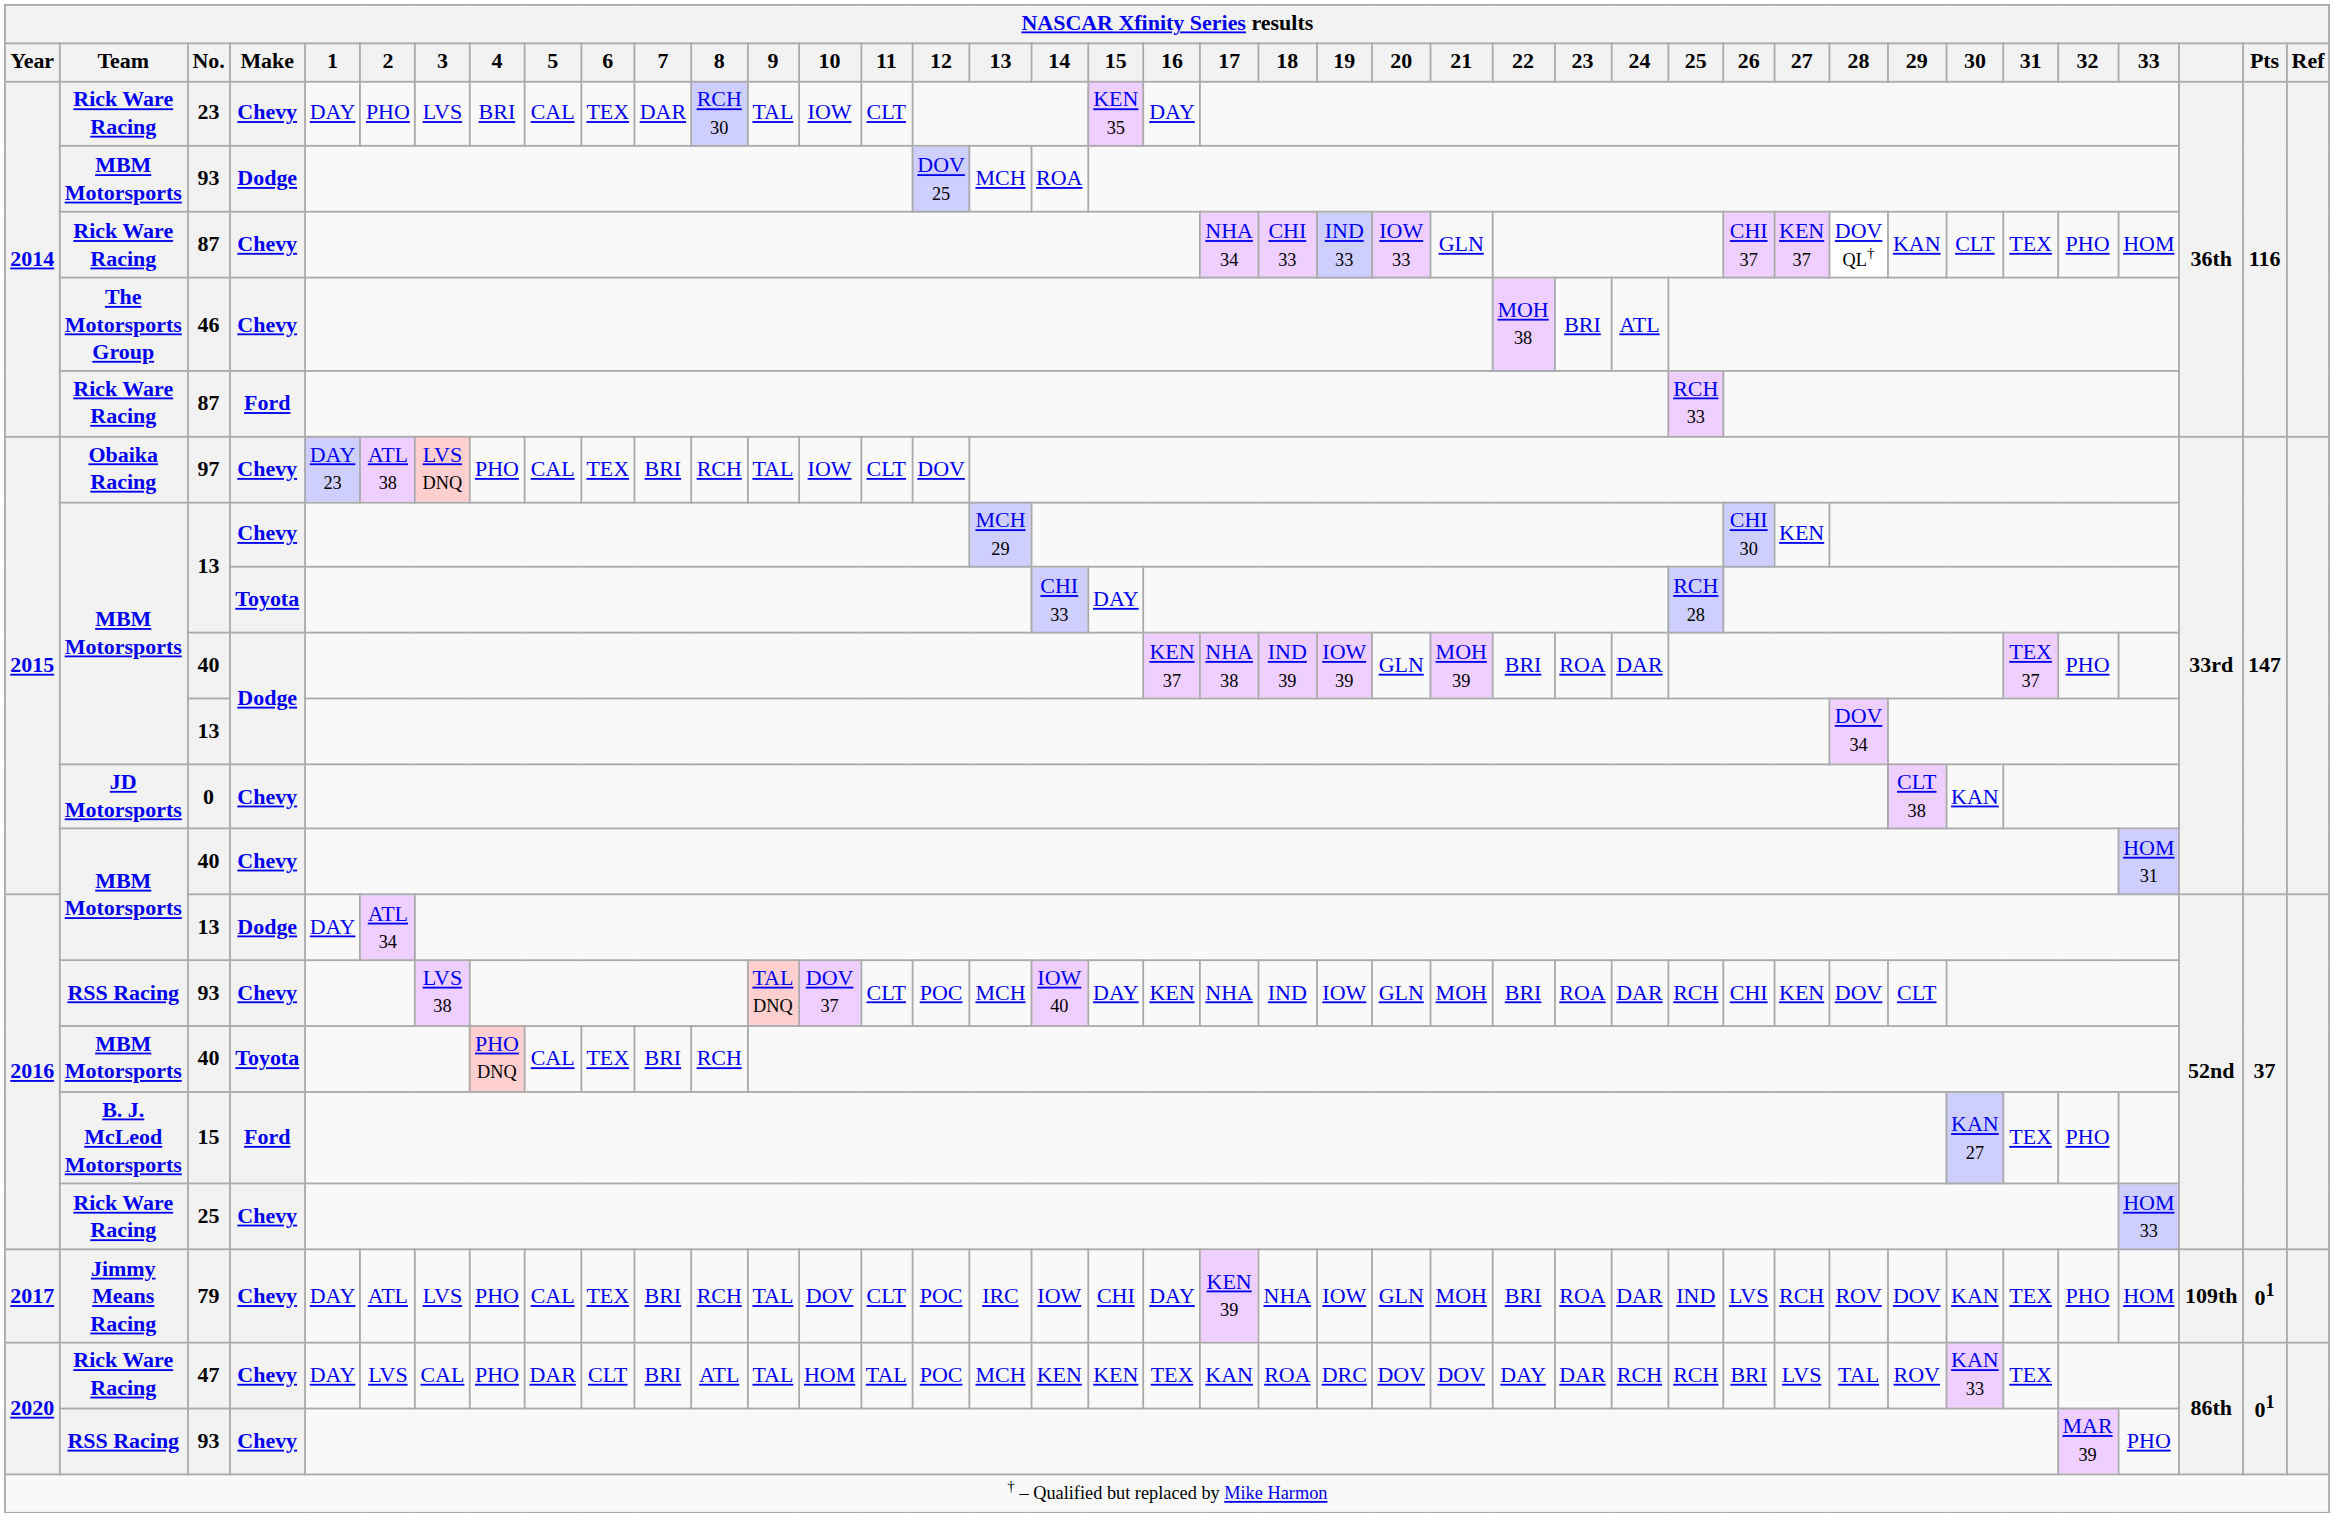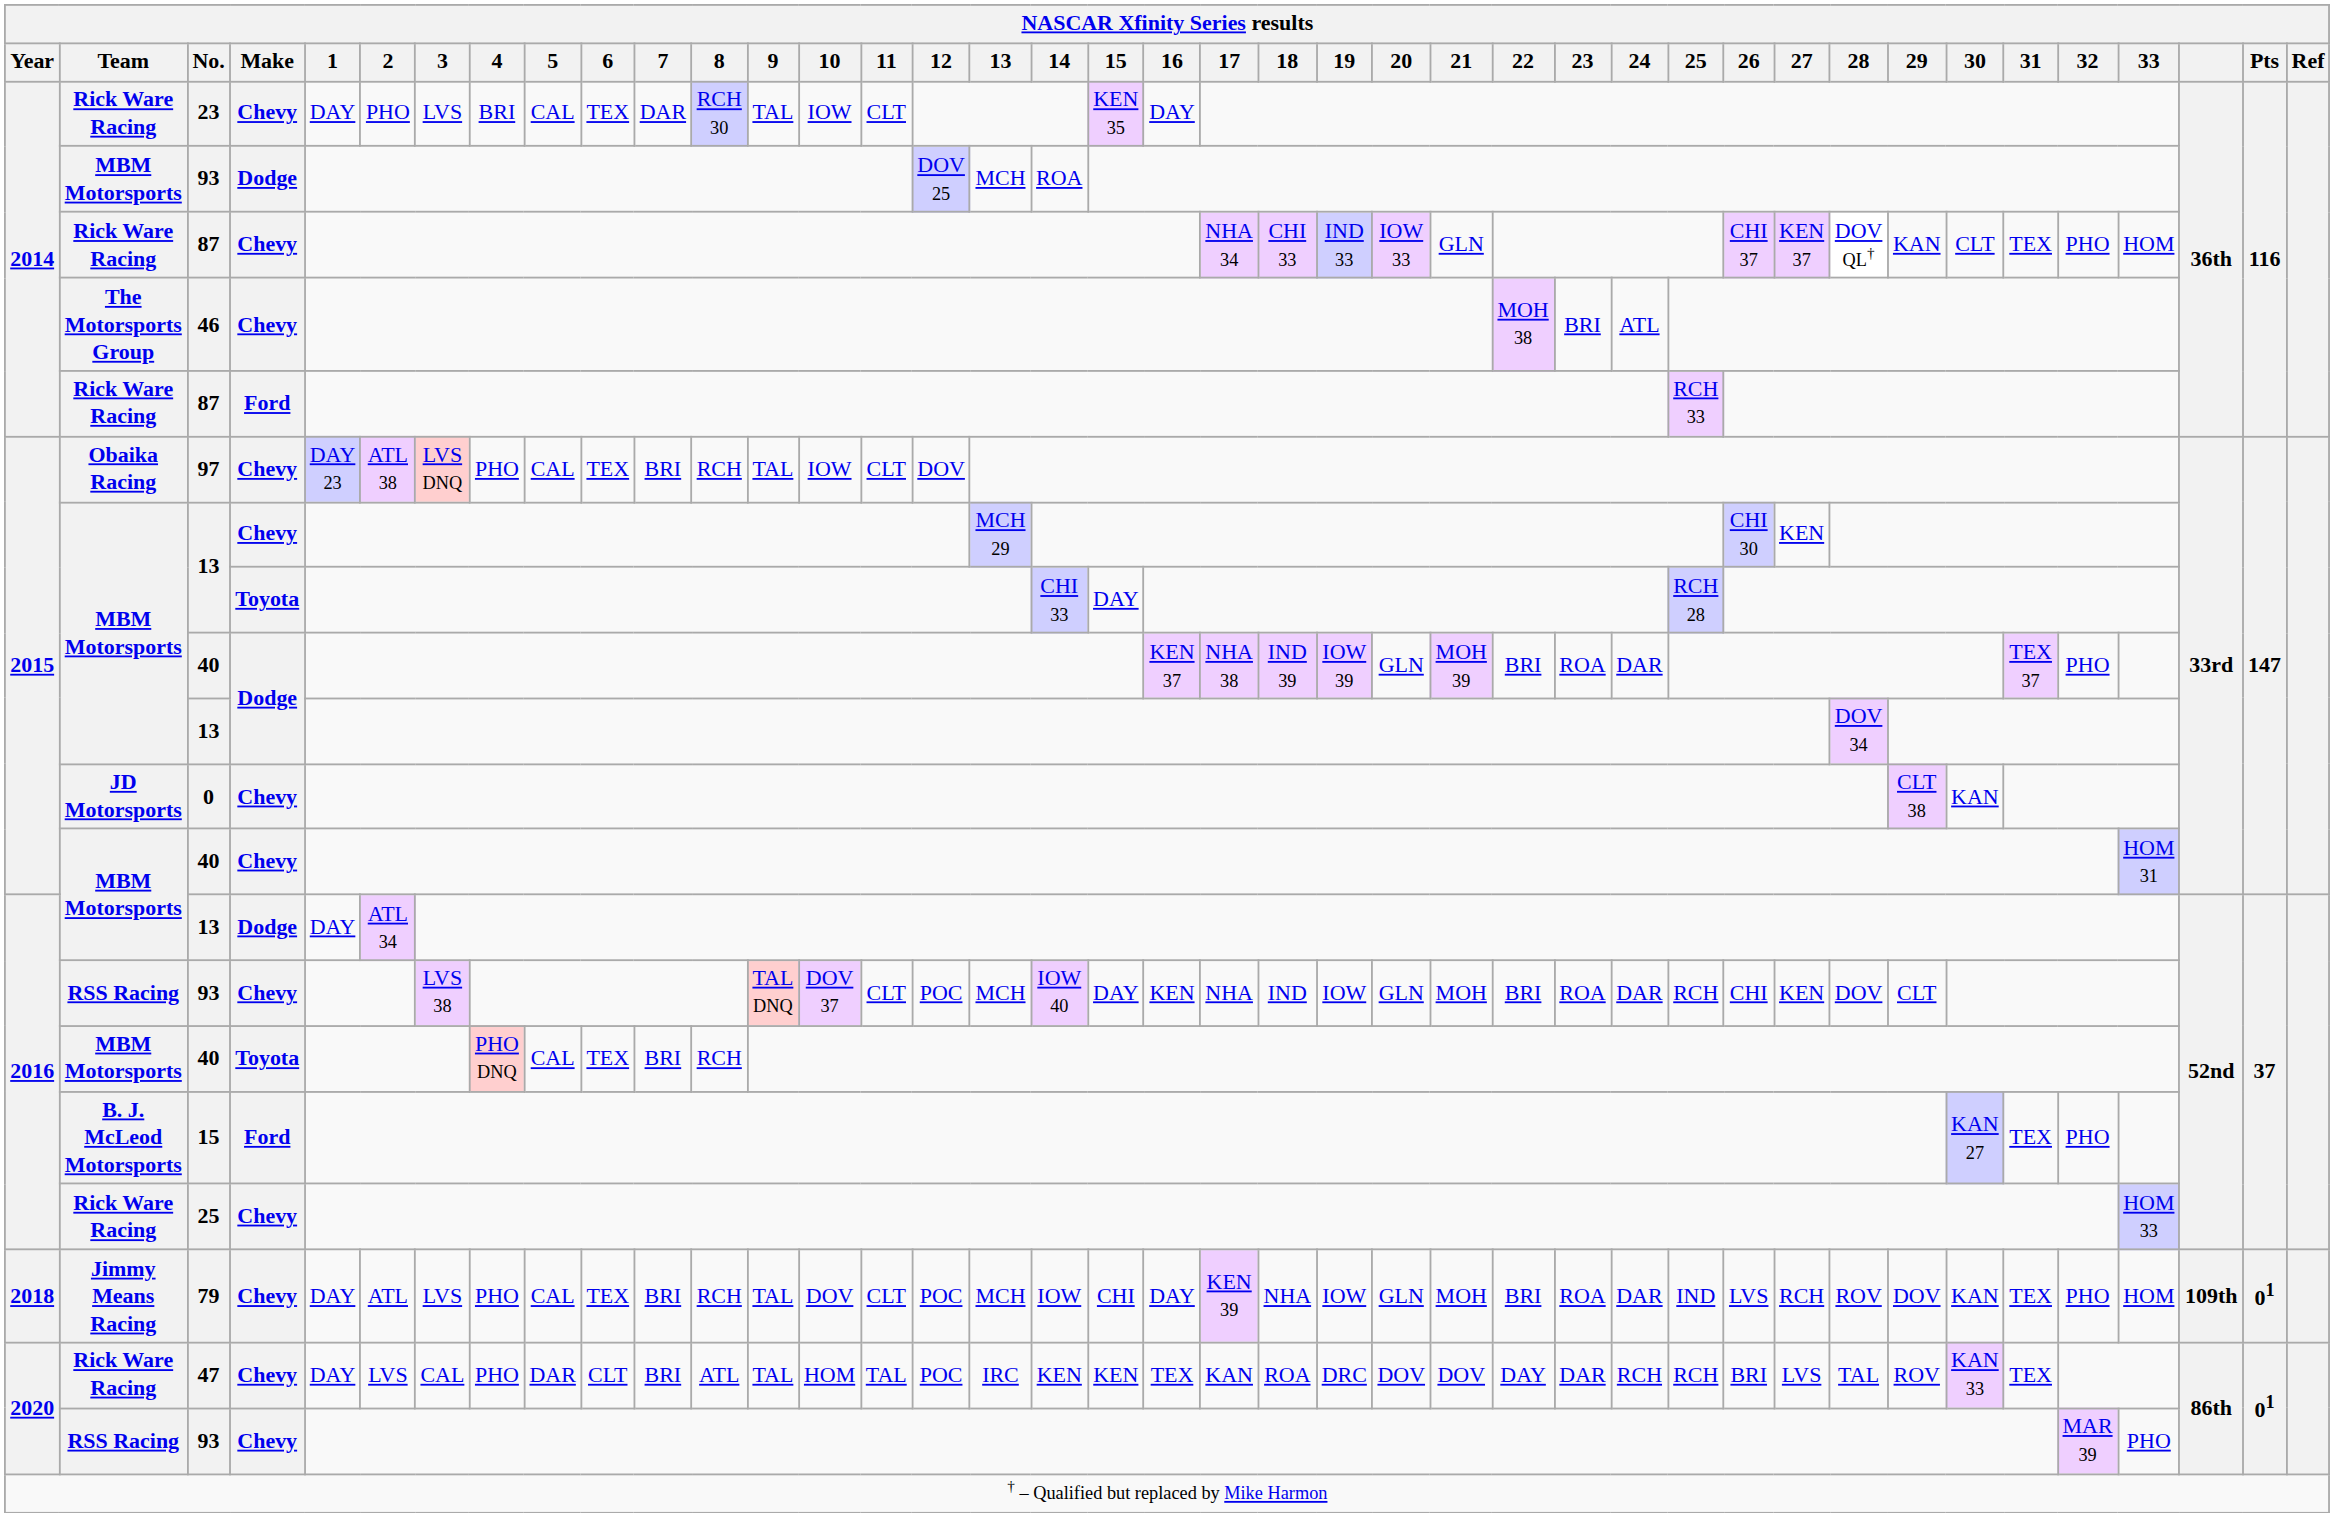(32, 1295) 2017 -> (32, 1295) 2018
(1000, 1295) IRC -> (1000, 1295) MCH
(1000, 1374) MCH -> (1000, 1374) IRC
